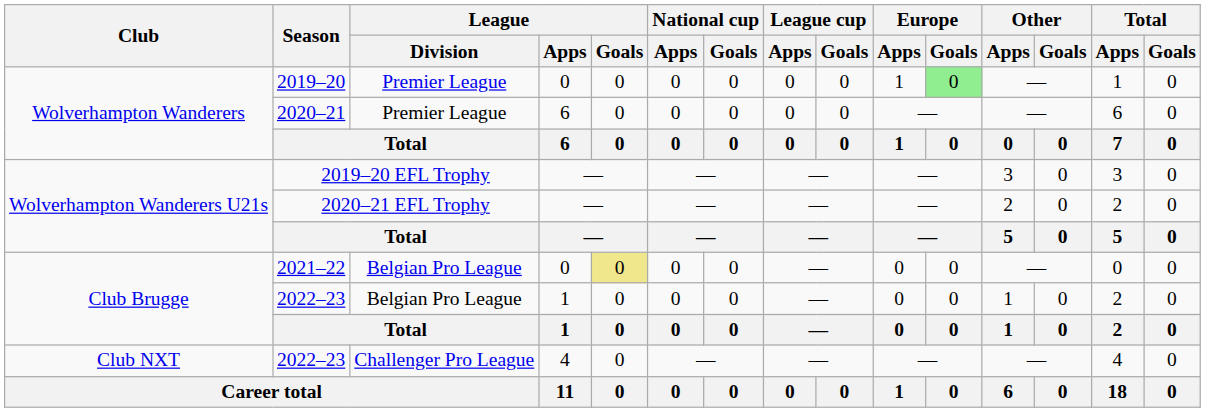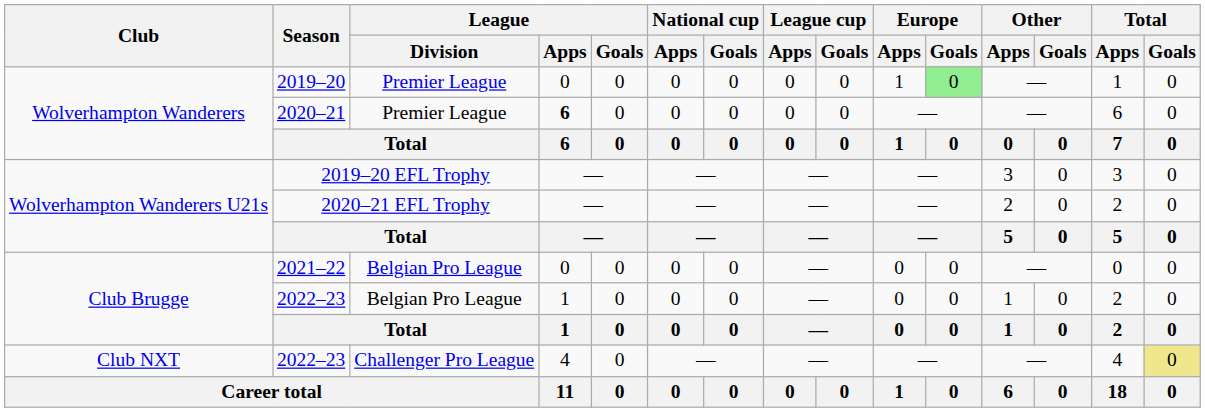(565, 112) normal -> (565, 112) bold
(620, 267) khaki background -> (620, 267) no background
(1172, 360) no background -> (1172, 360) khaki background
